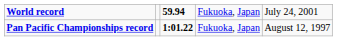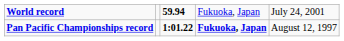(229, 28) normal -> (232, 28) bold
